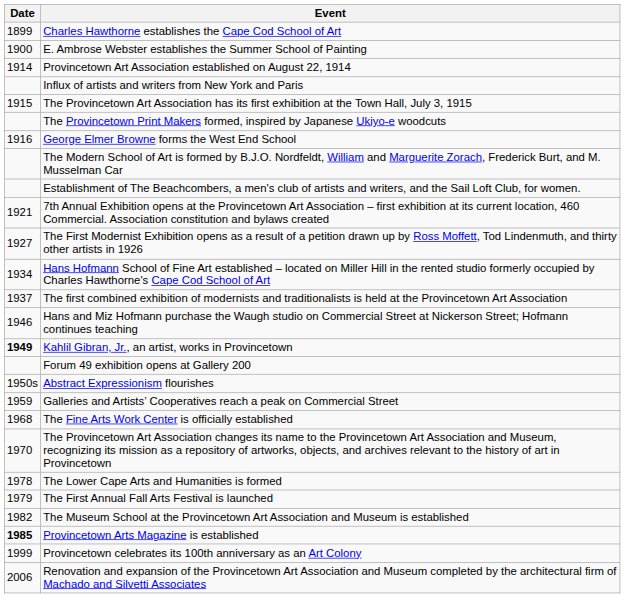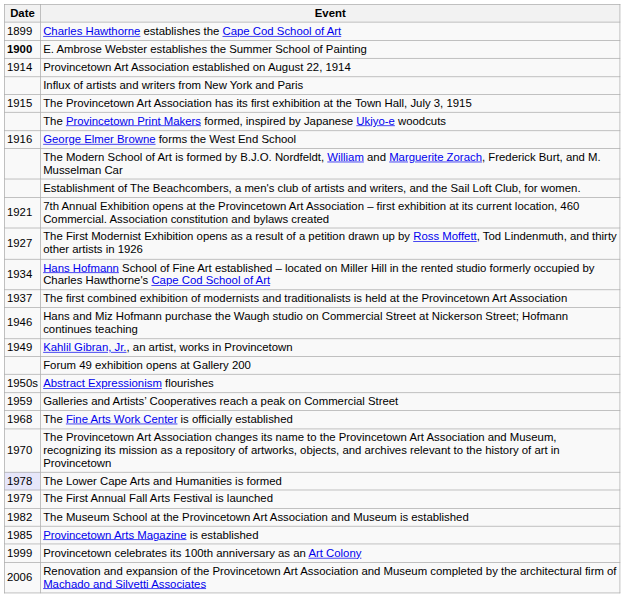(20, 49) normal -> (20, 49) bold
(20, 347) bold -> (20, 347) normal
(20, 481) no background -> (20, 481) lavender background
(20, 535) bold -> (20, 535) normal
